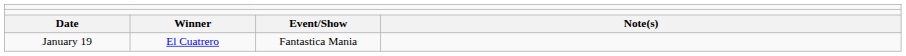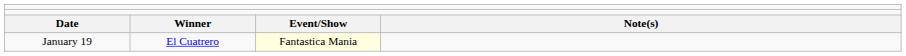(318, 41) no background -> (318, 41) lightyellow background
